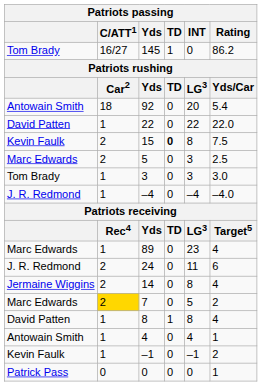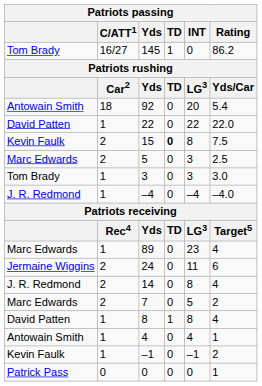(44, 267) J. R. Redmond -> (51, 267) Jermaine Wiggins
(51, 284) Jermaine Wiggins -> (44, 284) J. R. Redmond
(103, 302) gold background -> (103, 302) no background
